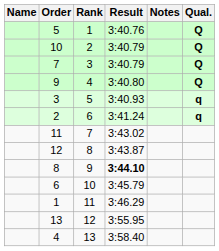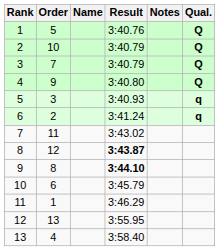columns swapped: (89, 13) <-> (22, 13)
(126, 151) normal -> (126, 151) bold
